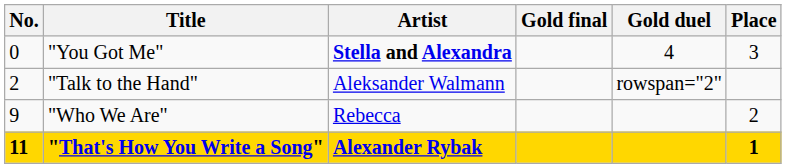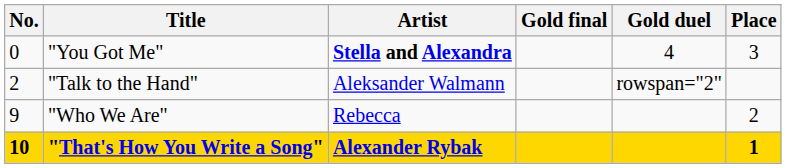(19, 147) 11 -> (19, 147) 10
